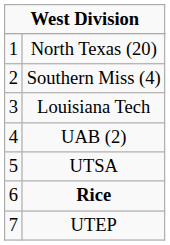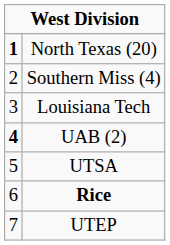(13, 48) normal -> (13, 48) bold
(13, 136) normal -> (13, 136) bold
